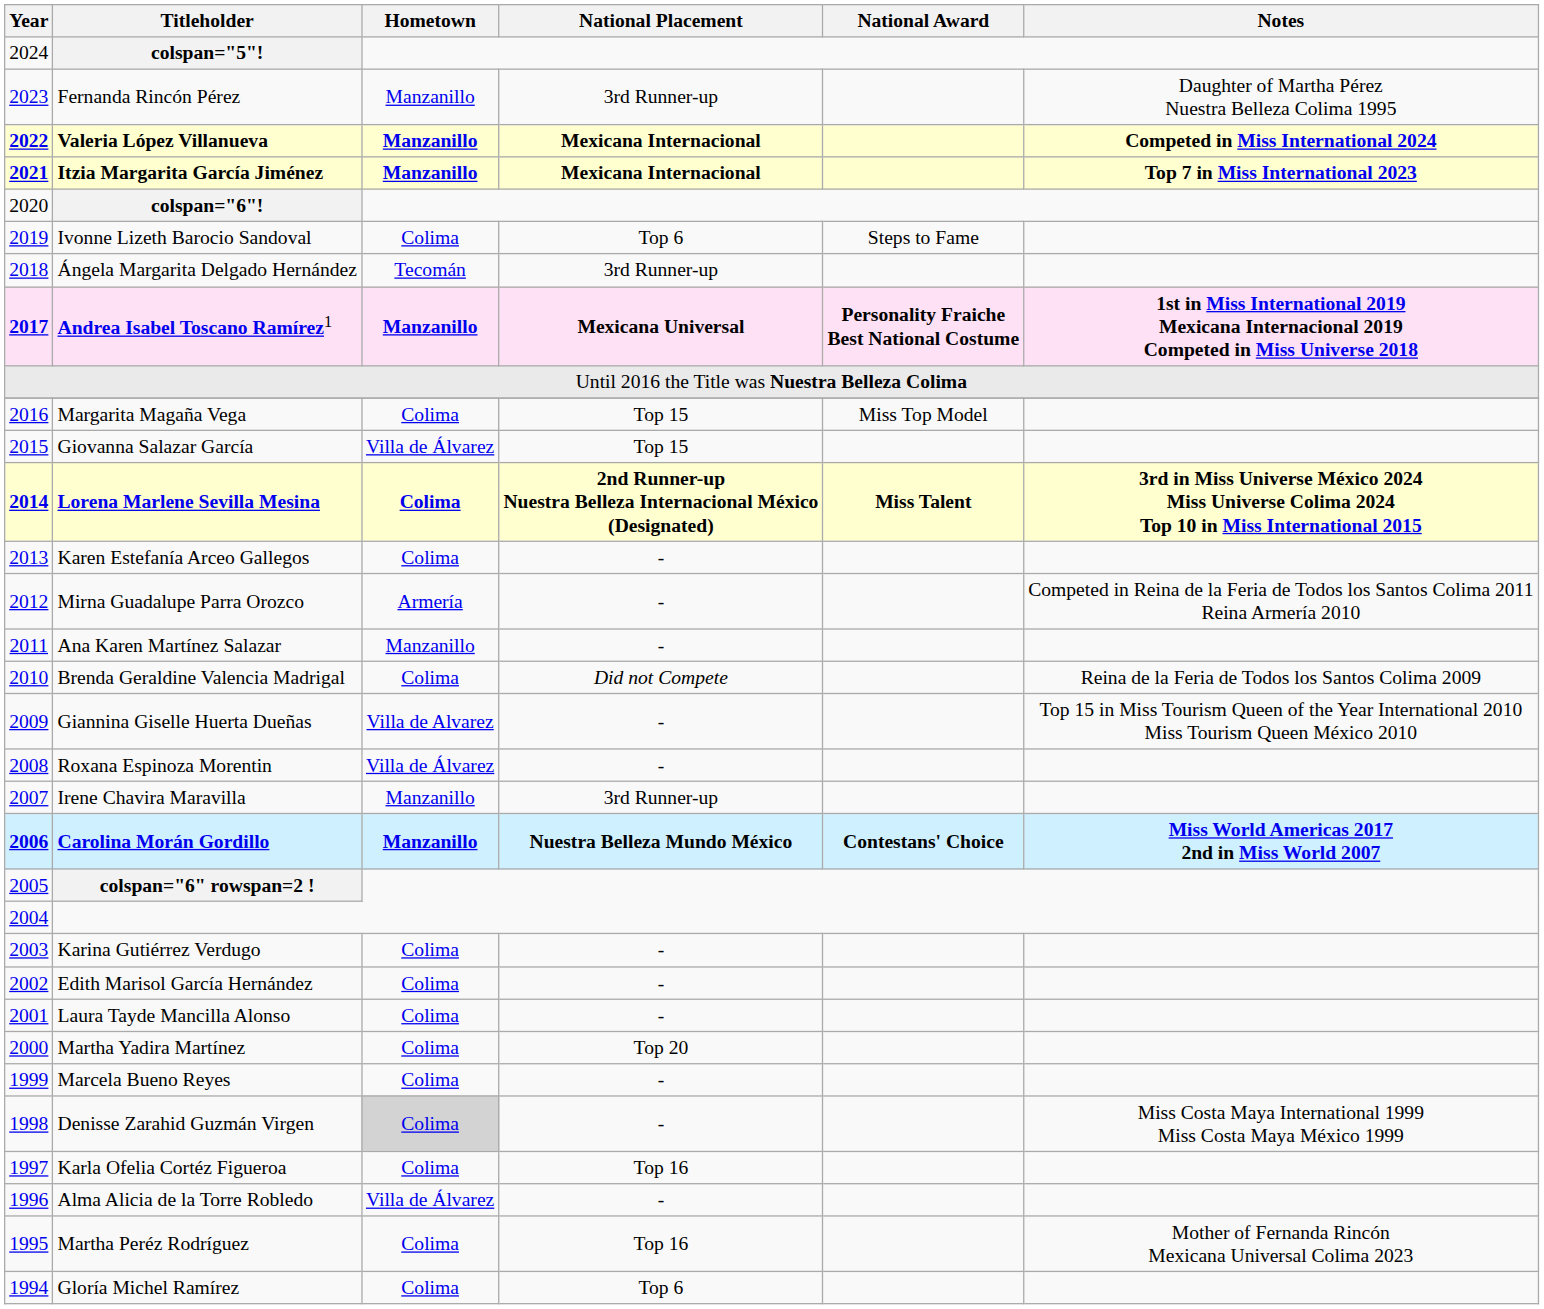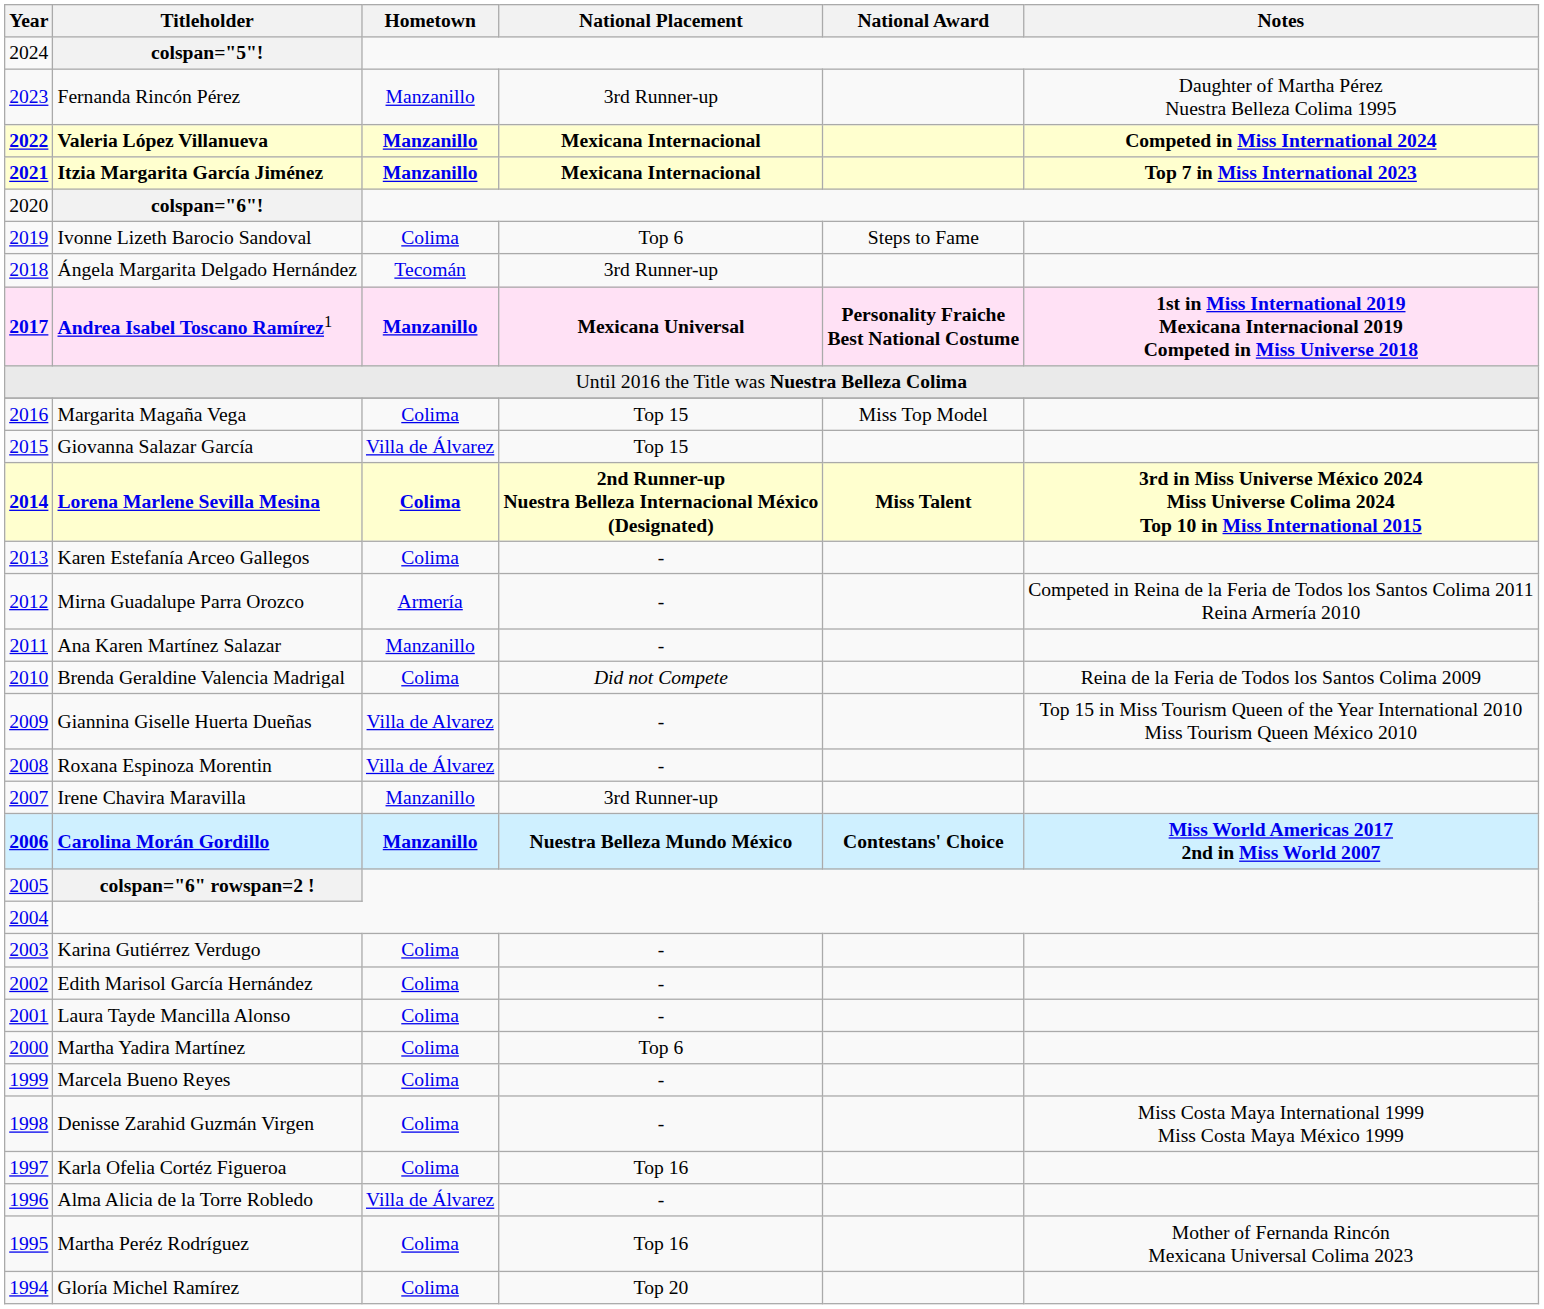(661, 1047) Top 20 -> (661, 1047) Top 6
(430, 1123) lightgrey background -> (430, 1123) no background
(661, 1287) Top 6 -> (661, 1287) Top 20
